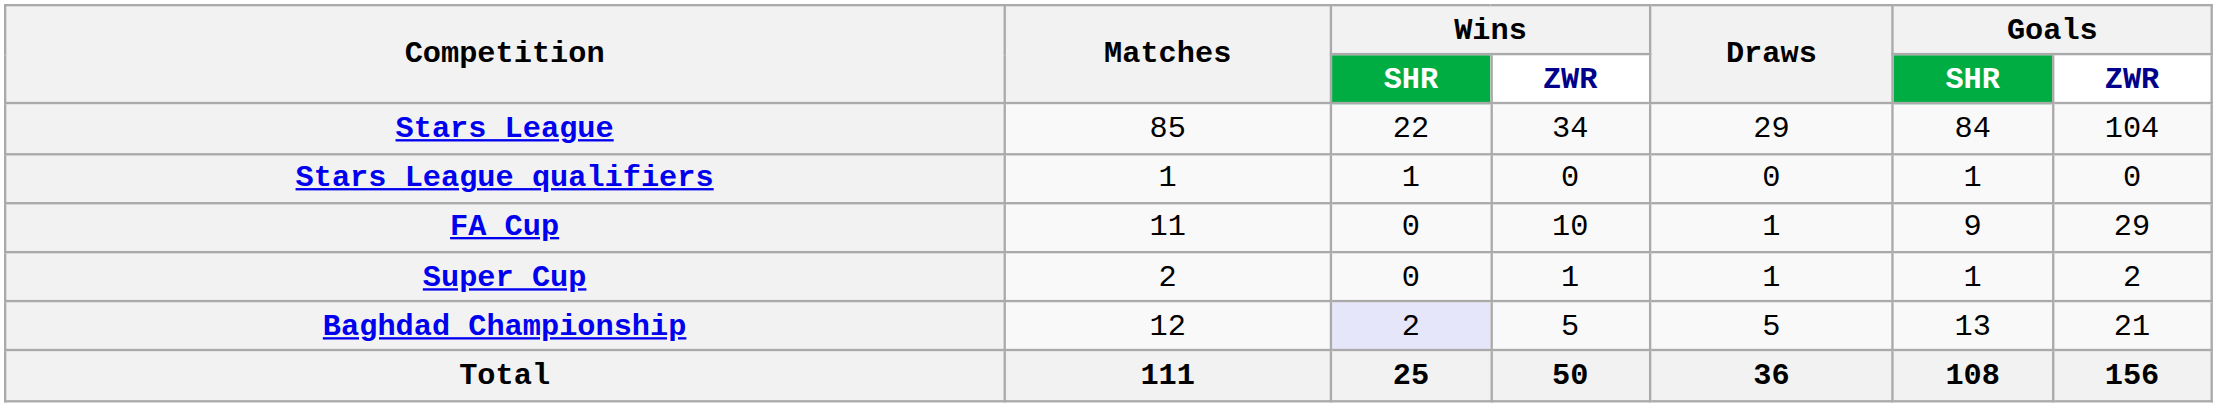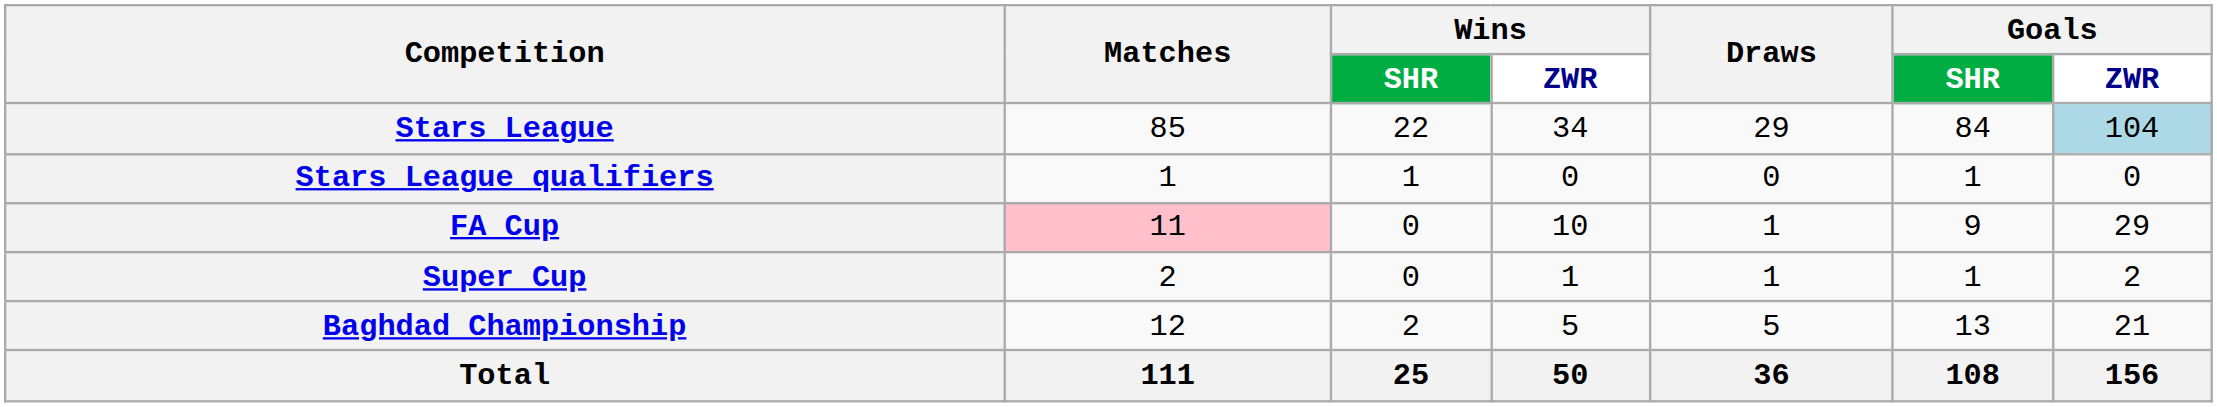(2132, 129) no background -> (2132, 129) lightblue background
(1168, 227) no background -> (1168, 227) pink background
(1411, 326) lavender background -> (1411, 326) no background
